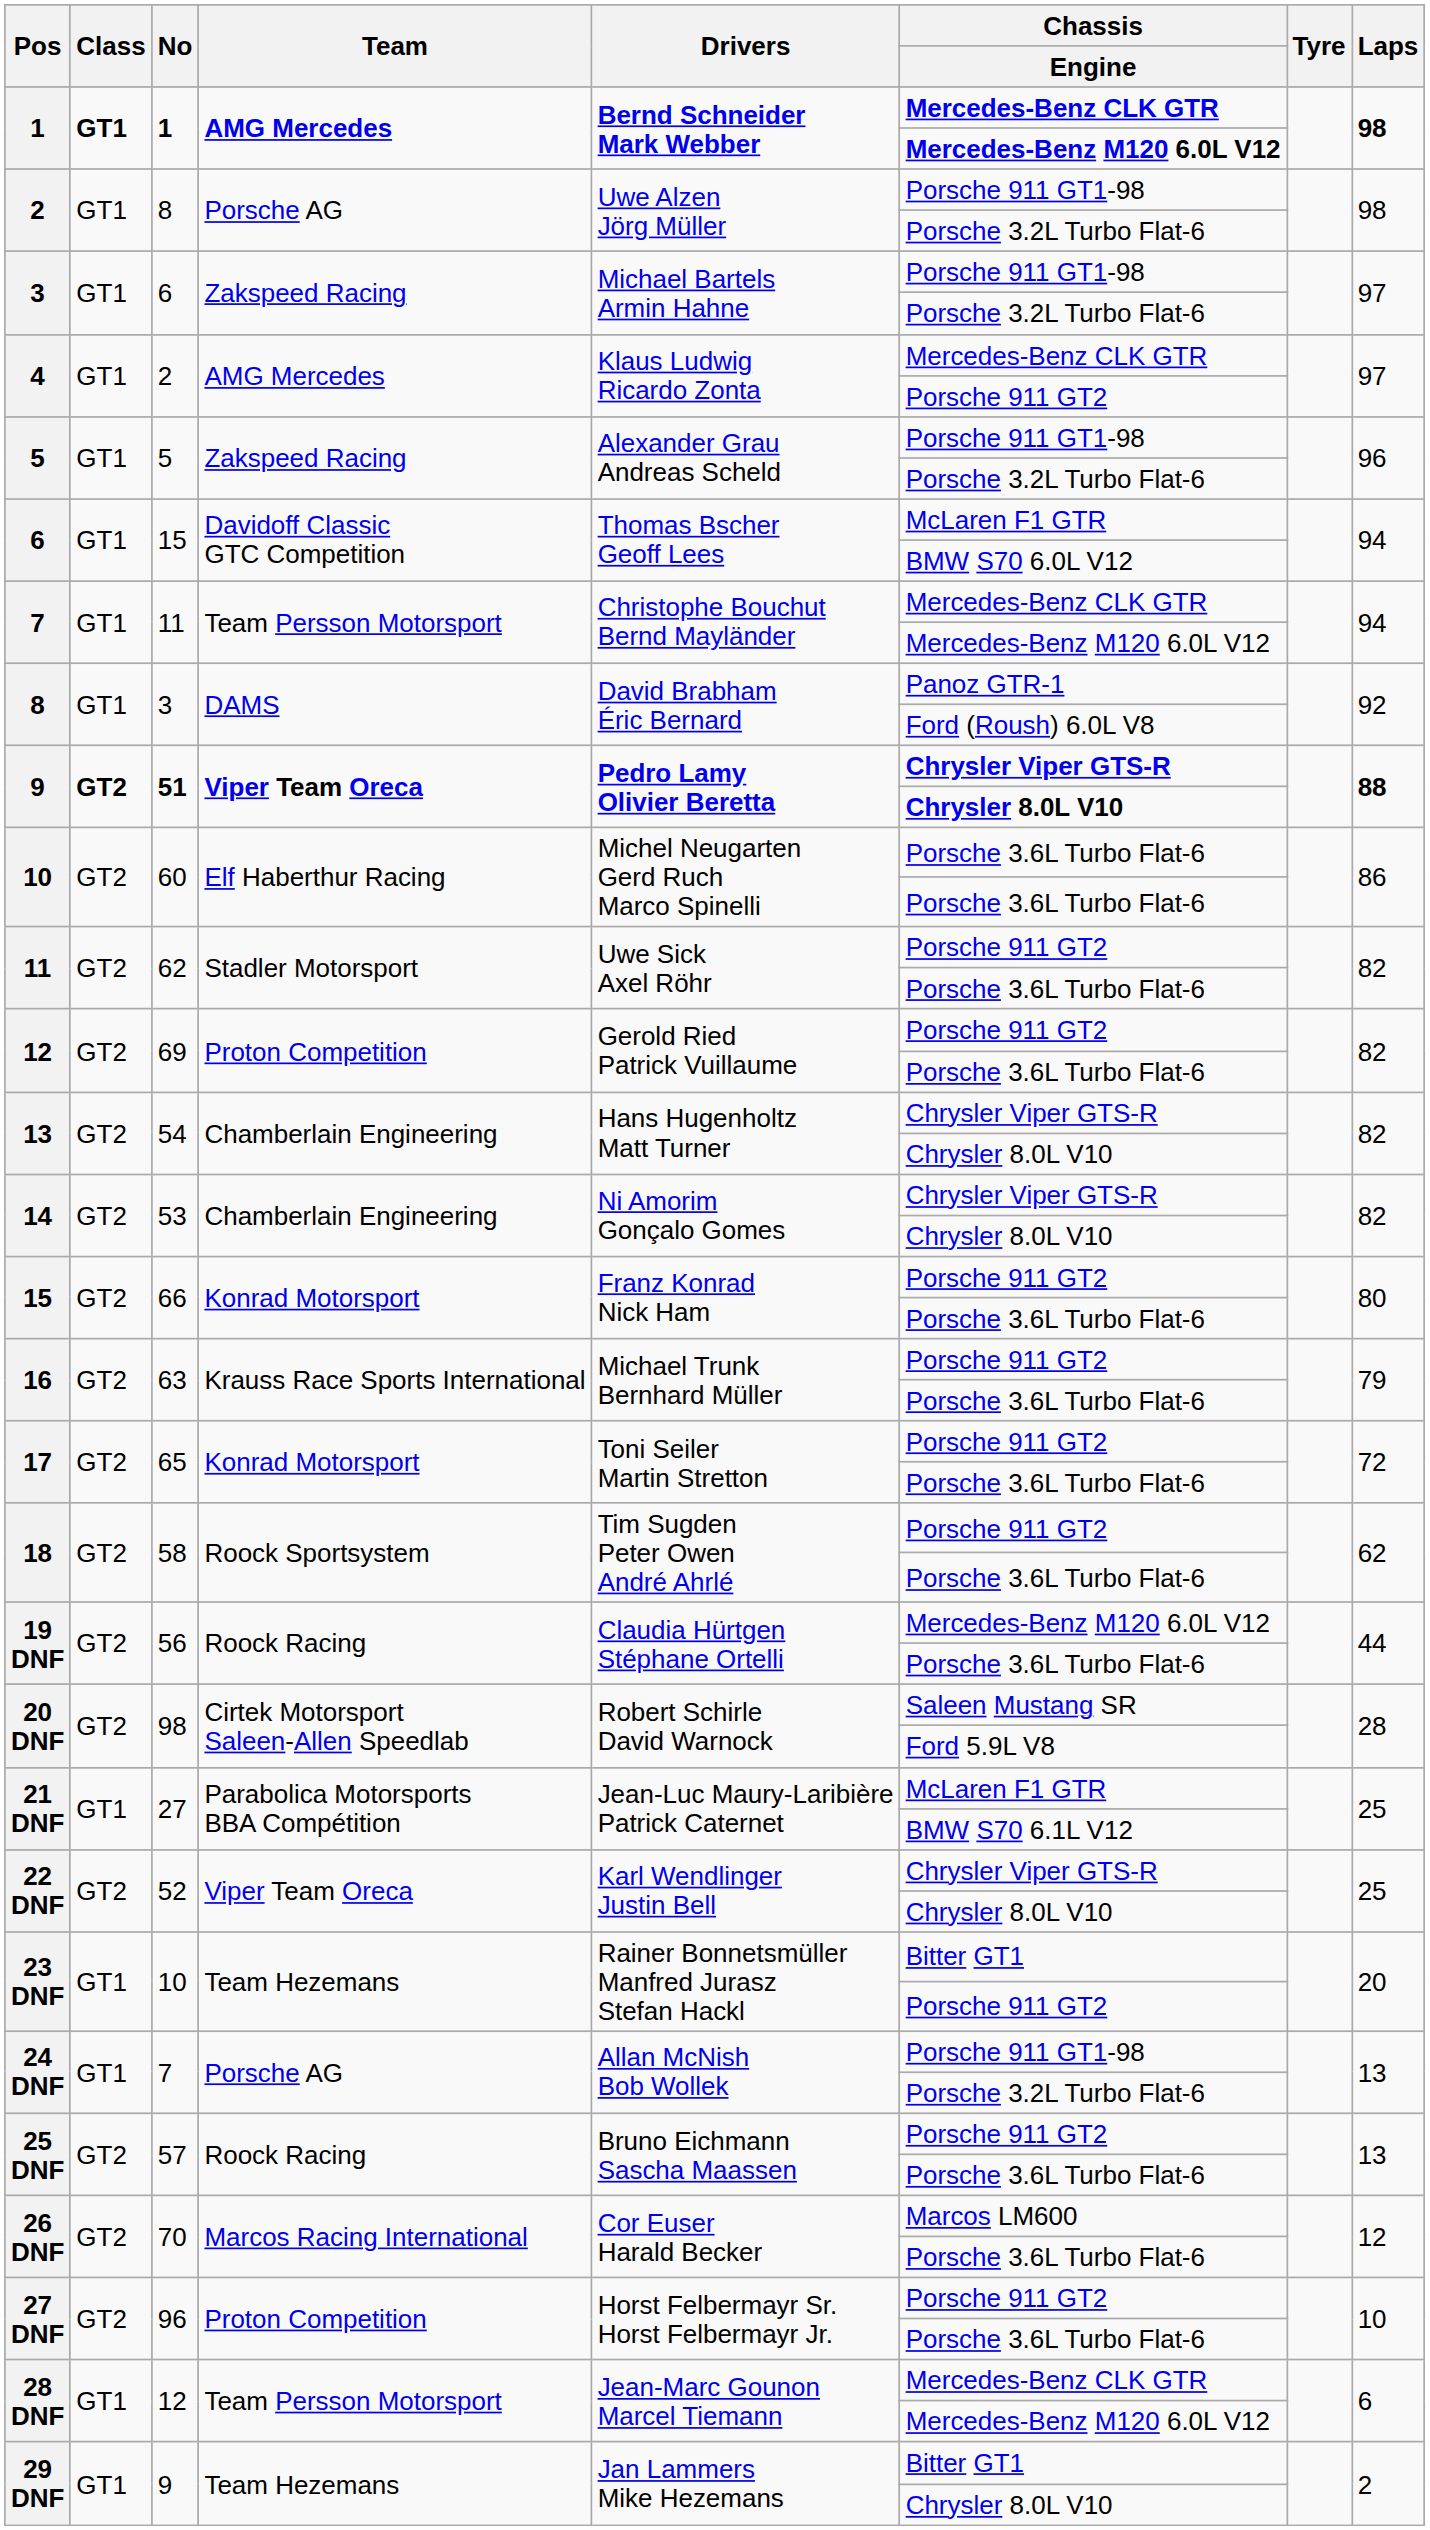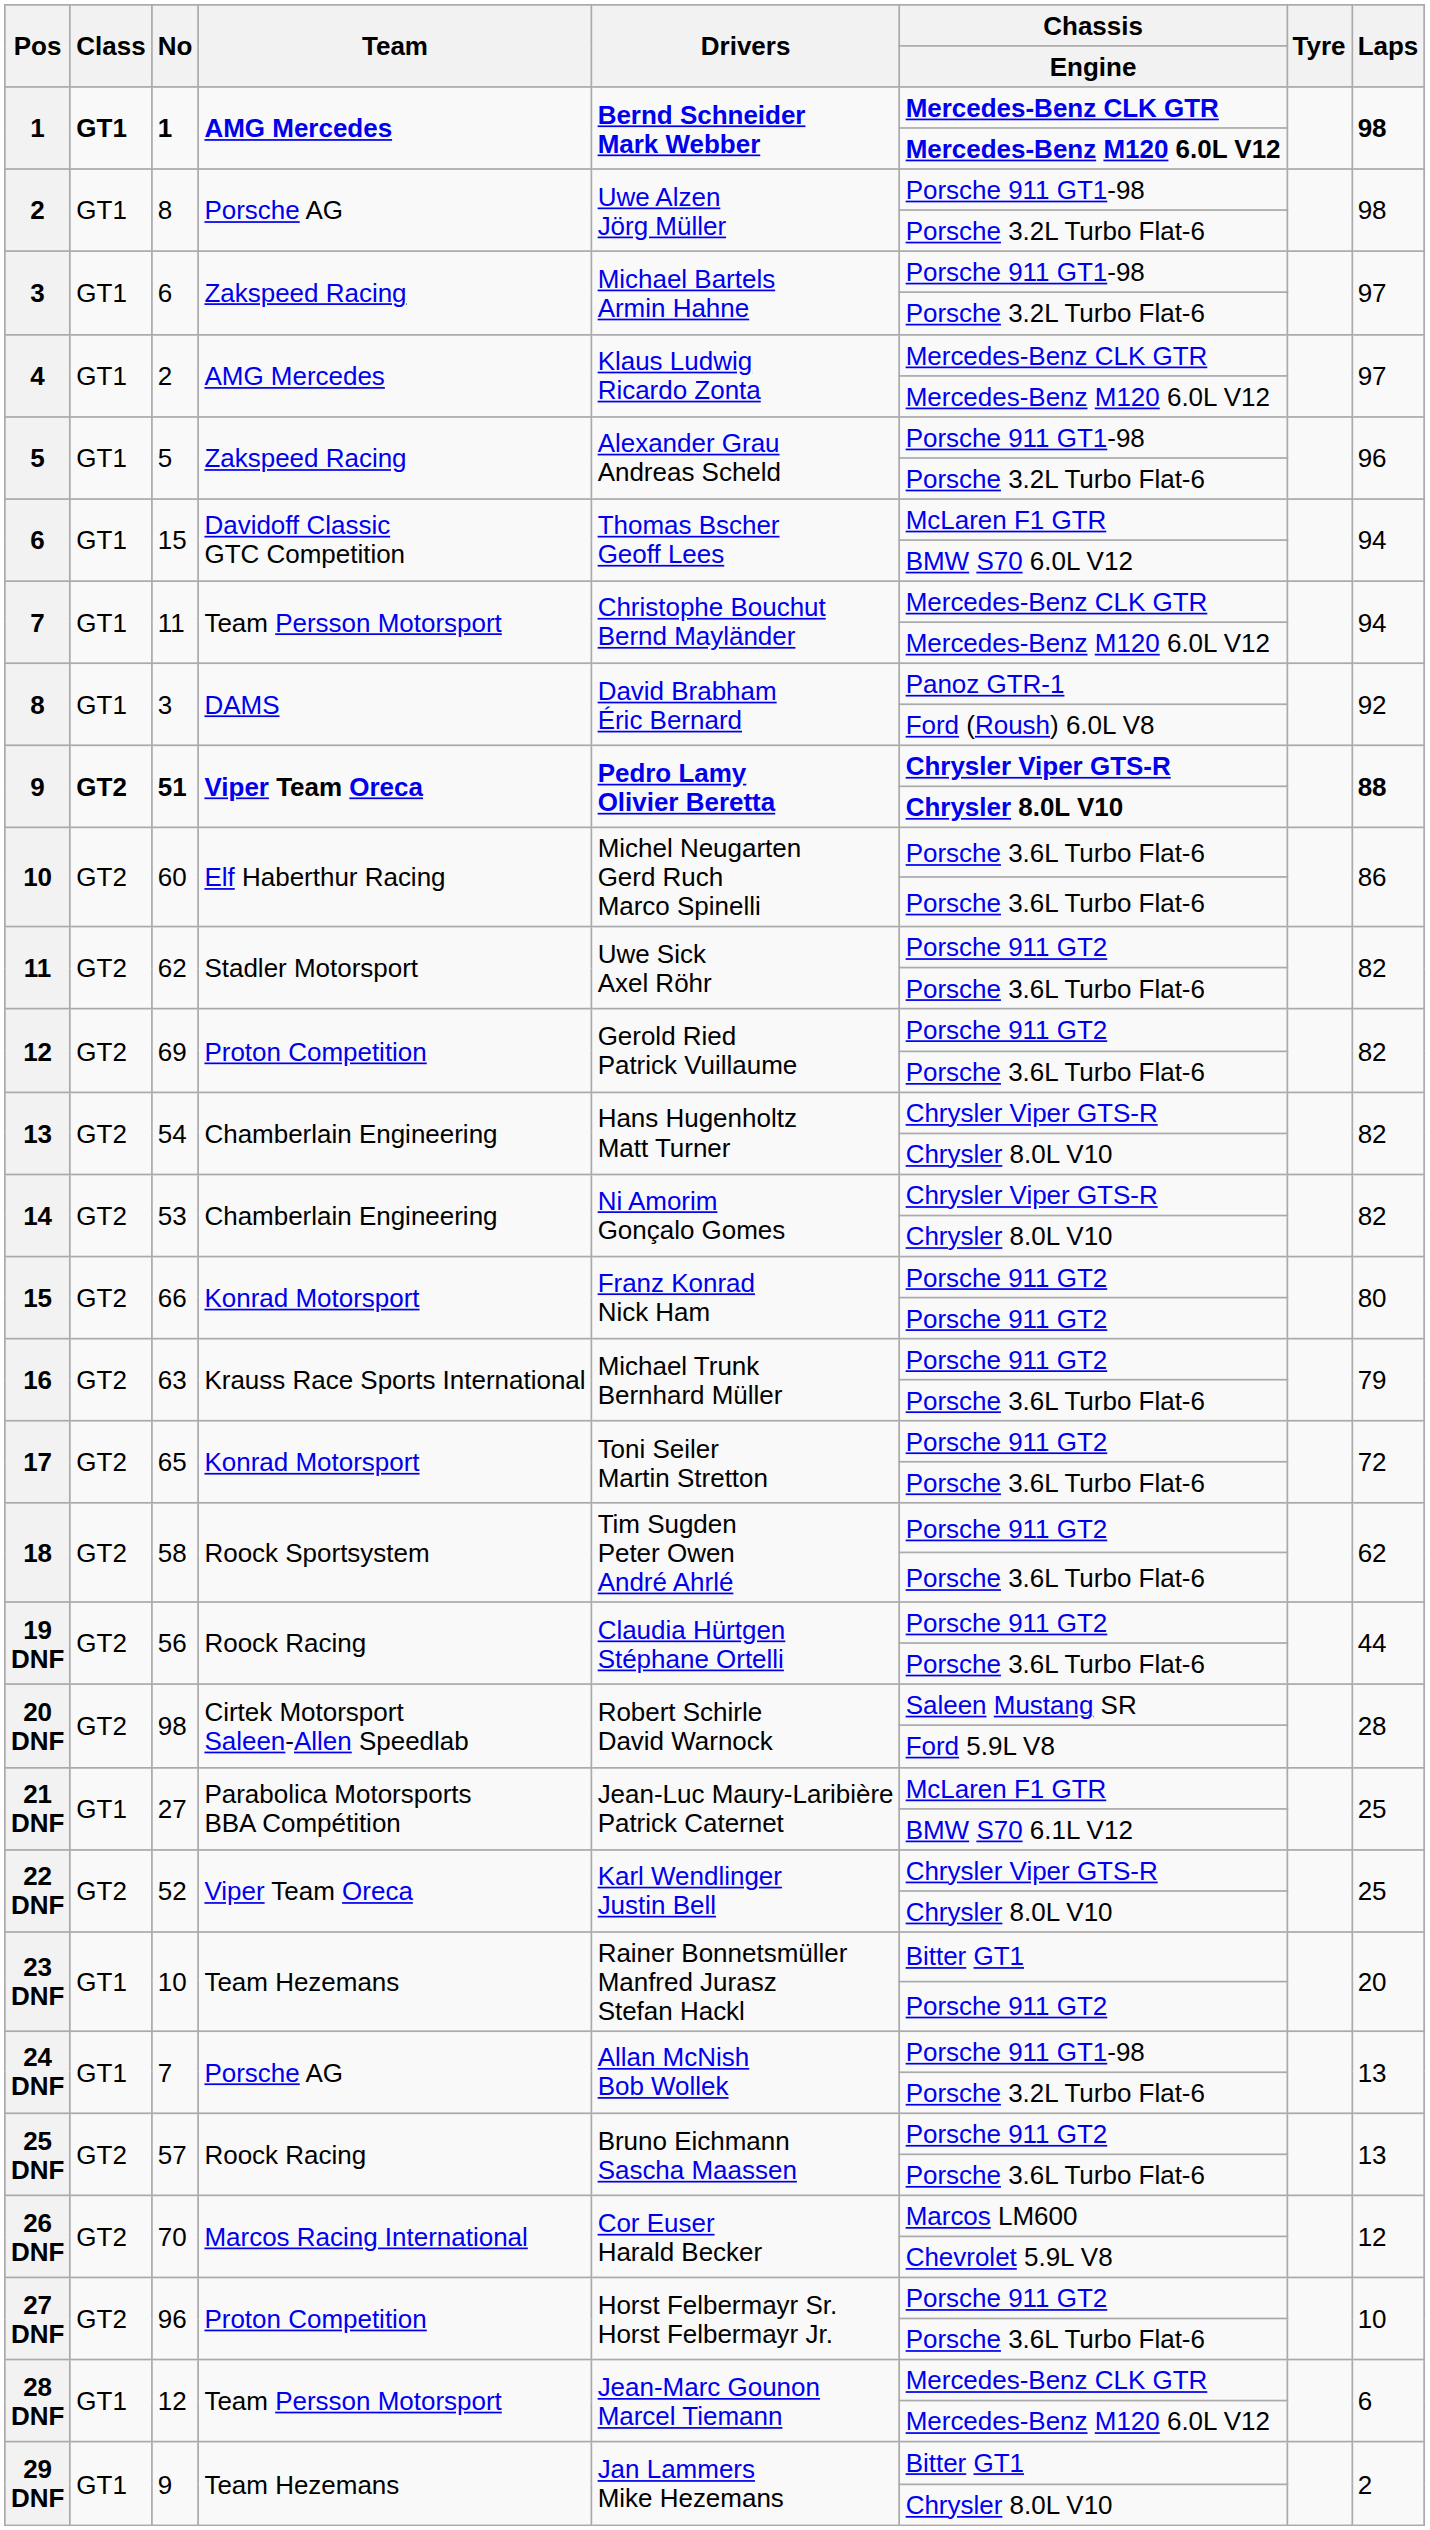(1006, 396) Porsche 911 GT2 -> (1088, 396) Mercedes-Benz M120 6.0L V12
(1055, 1318) Porsche 3.6L Turbo Flat-6 -> (1006, 1318) Porsche 911 GT2
(1088, 1623) Mercedes-Benz M120 6.0L V12 -> (1006, 1623) Porsche 911 GT2
(1055, 2257) Porsche 3.6L Turbo Flat-6 -> (1009, 2257) Chevrolet 5.9L V8
